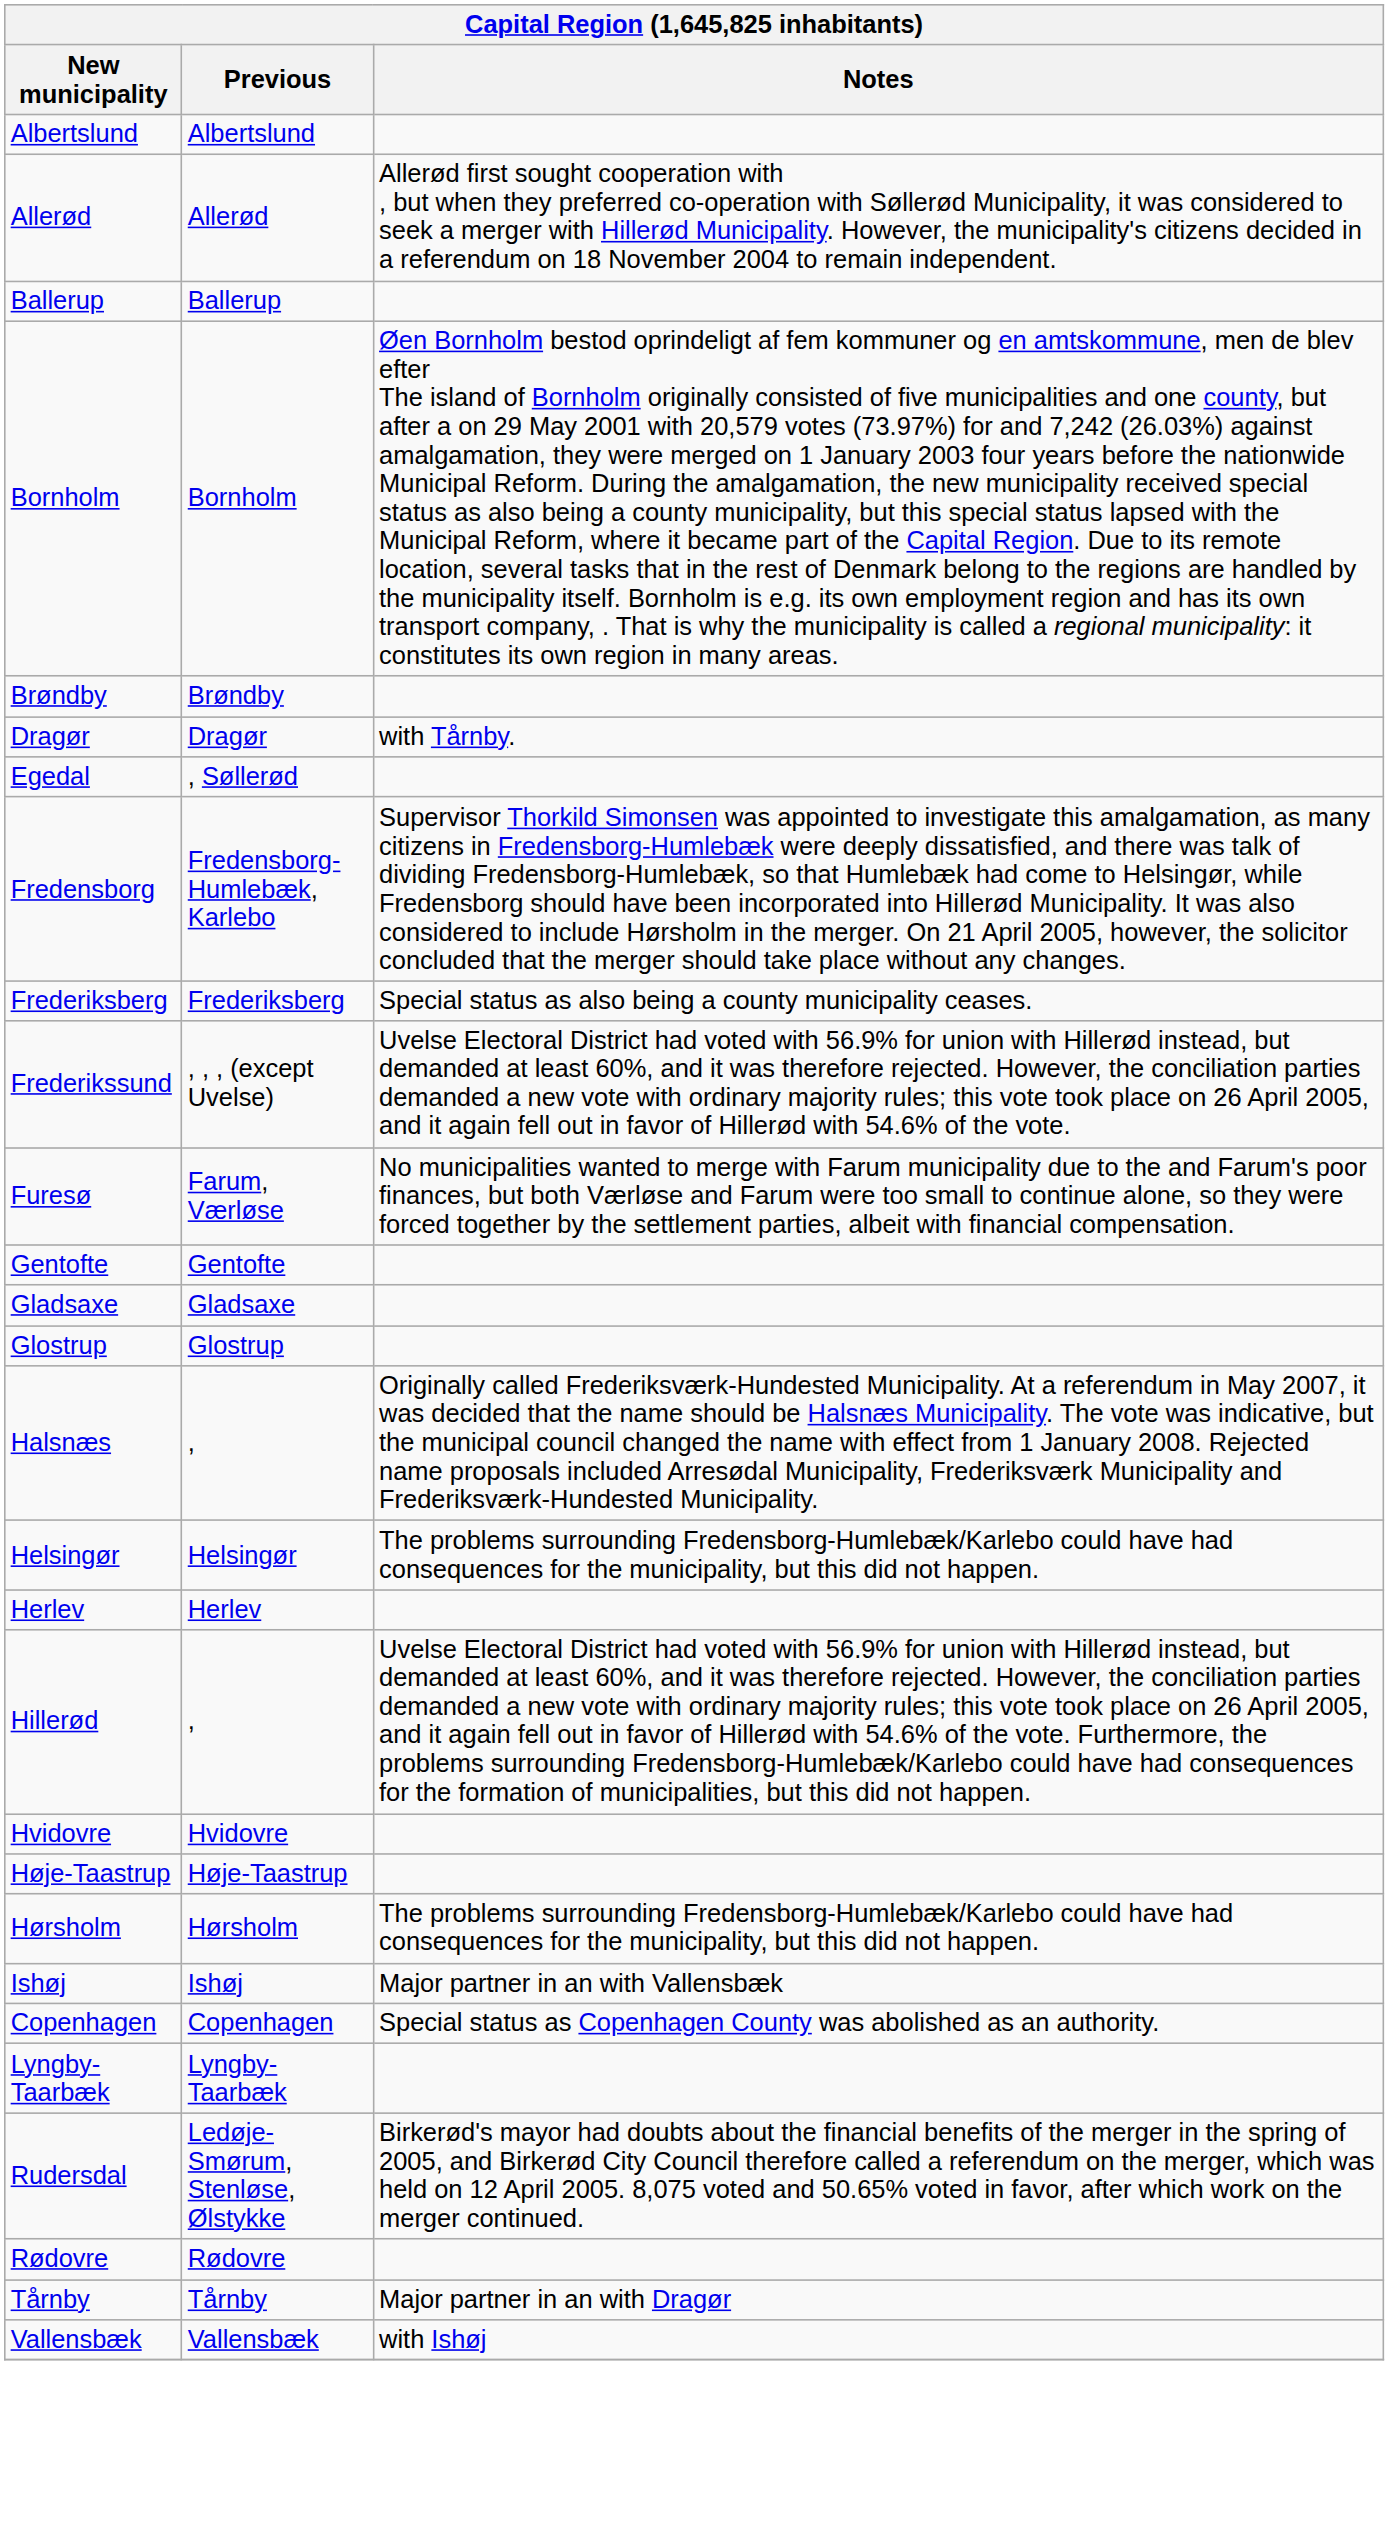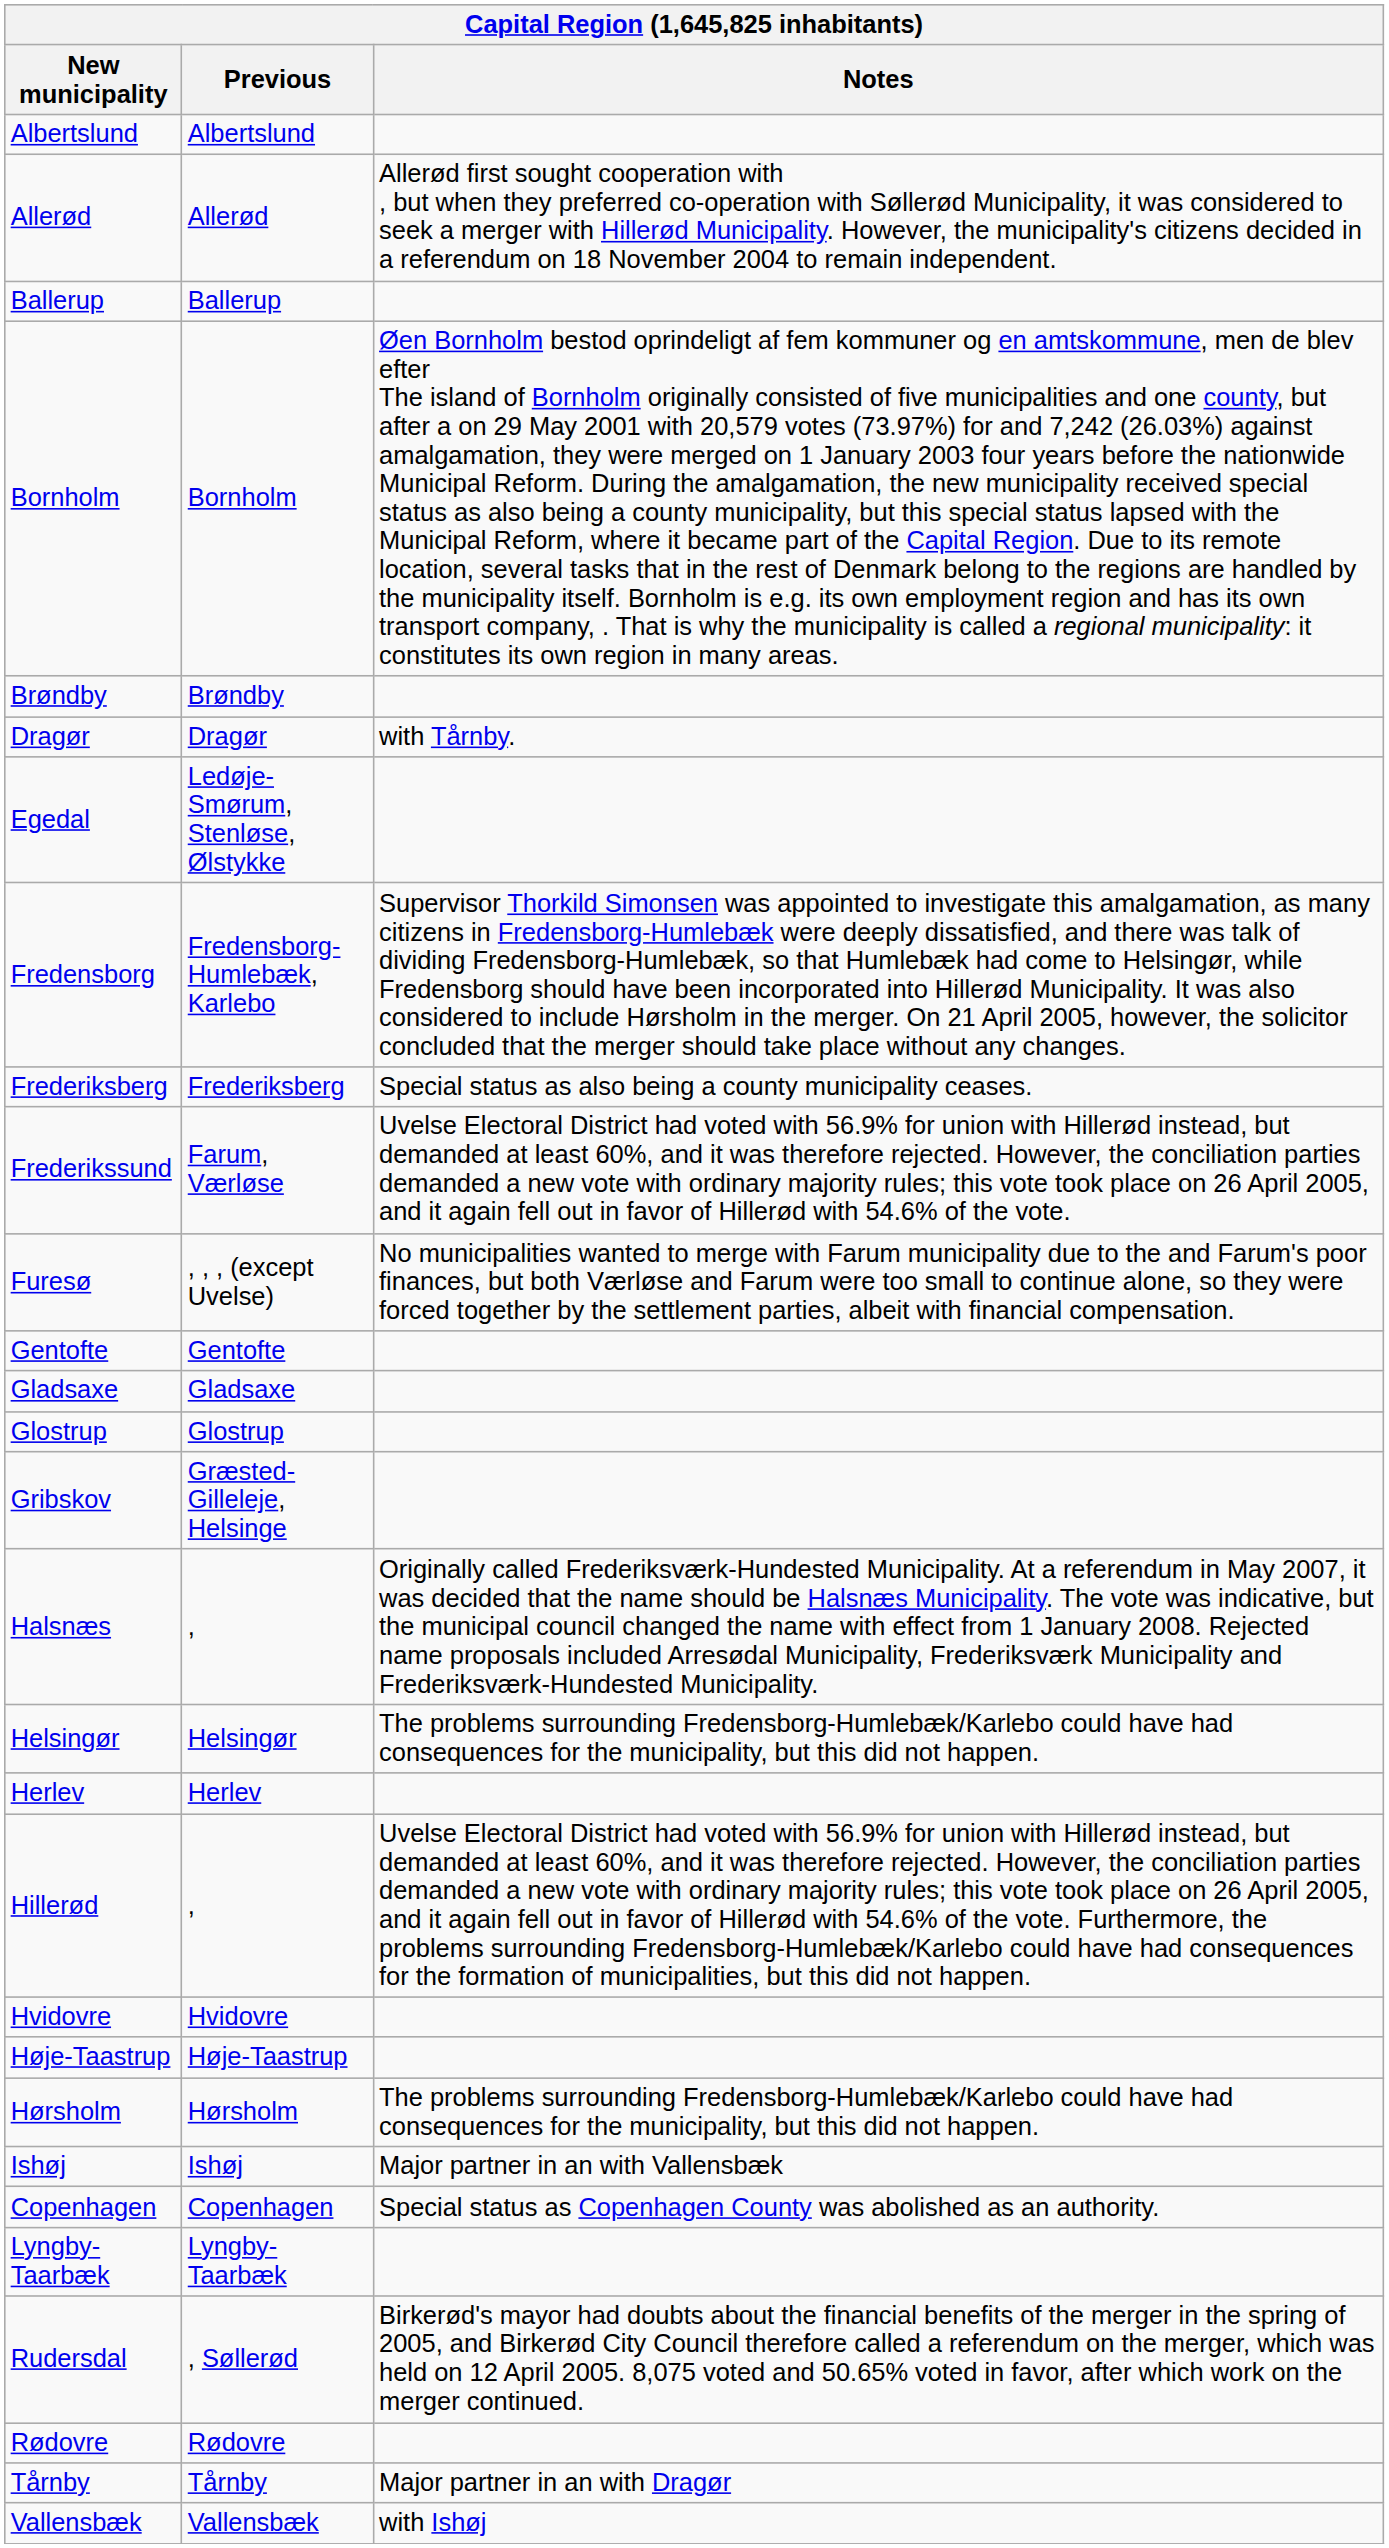(243, 776) , Søllerød -> (241, 819) Ledøje-Smørum, Stenløse, Ølstykke
(251, 1083) , , , (except Uvelse) -> (236, 1169) Farum, Værløse
(236, 1195) Farum, Værløse -> (251, 1281) , , , (except Uvelse)
+ row: (61, 1500)
(241, 2175) Ledøje-Smørum, Stenløse, Ølstykke -> (243, 2358) , Søllerød
